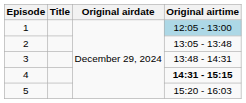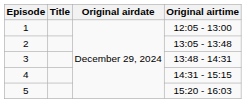(203, 28) lightblue background -> (203, 28) no background
(203, 75) bold -> (203, 75) normal
